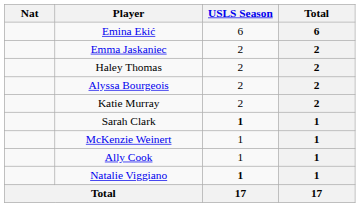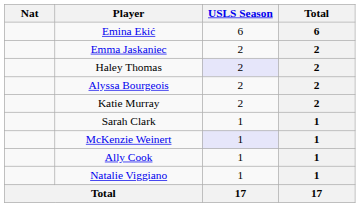(240, 67) no background -> (240, 67) lavender background
(240, 121) bold -> (240, 121) normal
(240, 139) no background -> (240, 139) lavender background
(240, 175) bold -> (240, 175) normal
